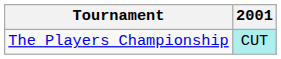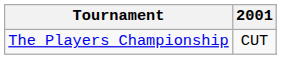(254, 42) paleturquoise background -> (254, 42) no background
